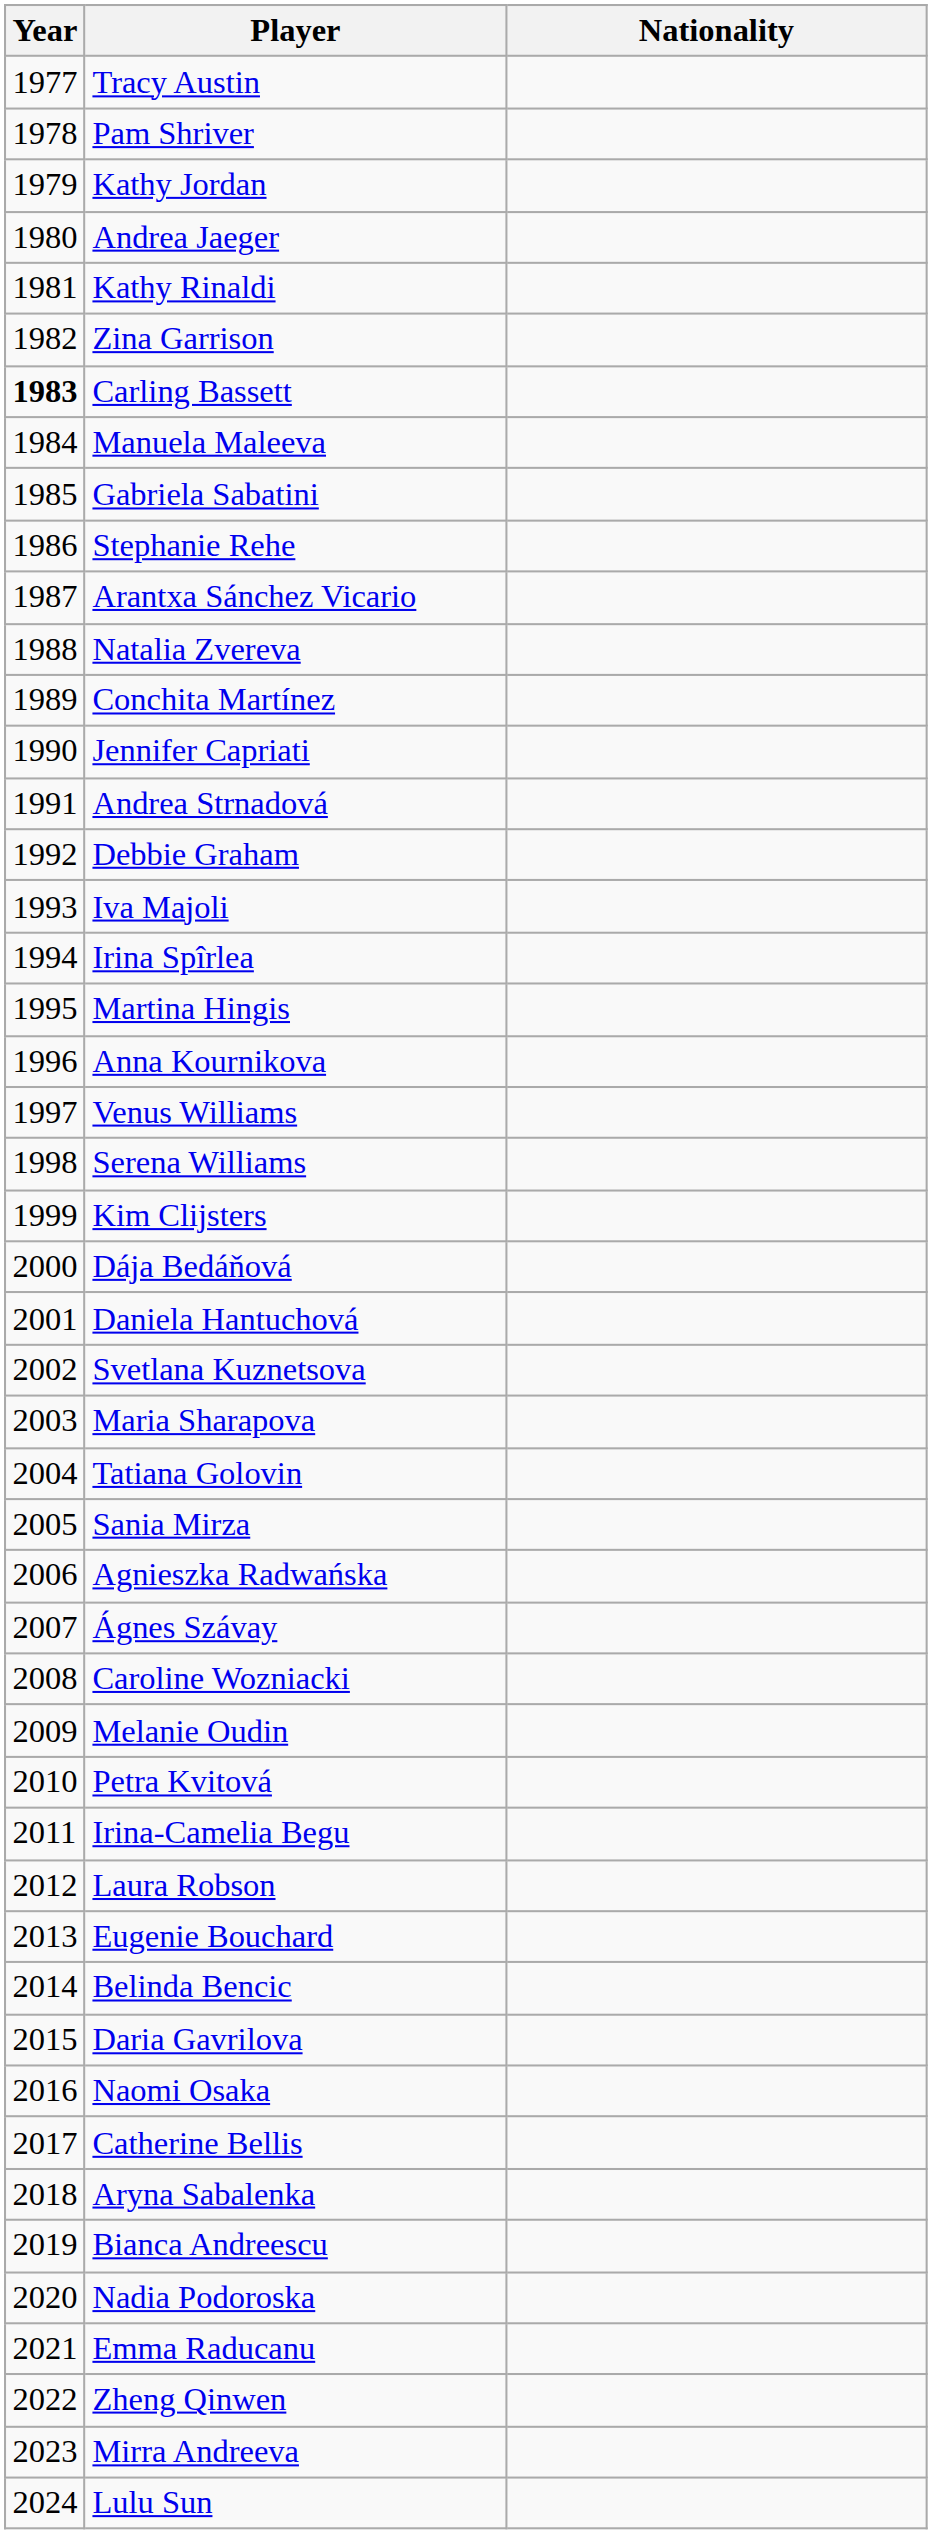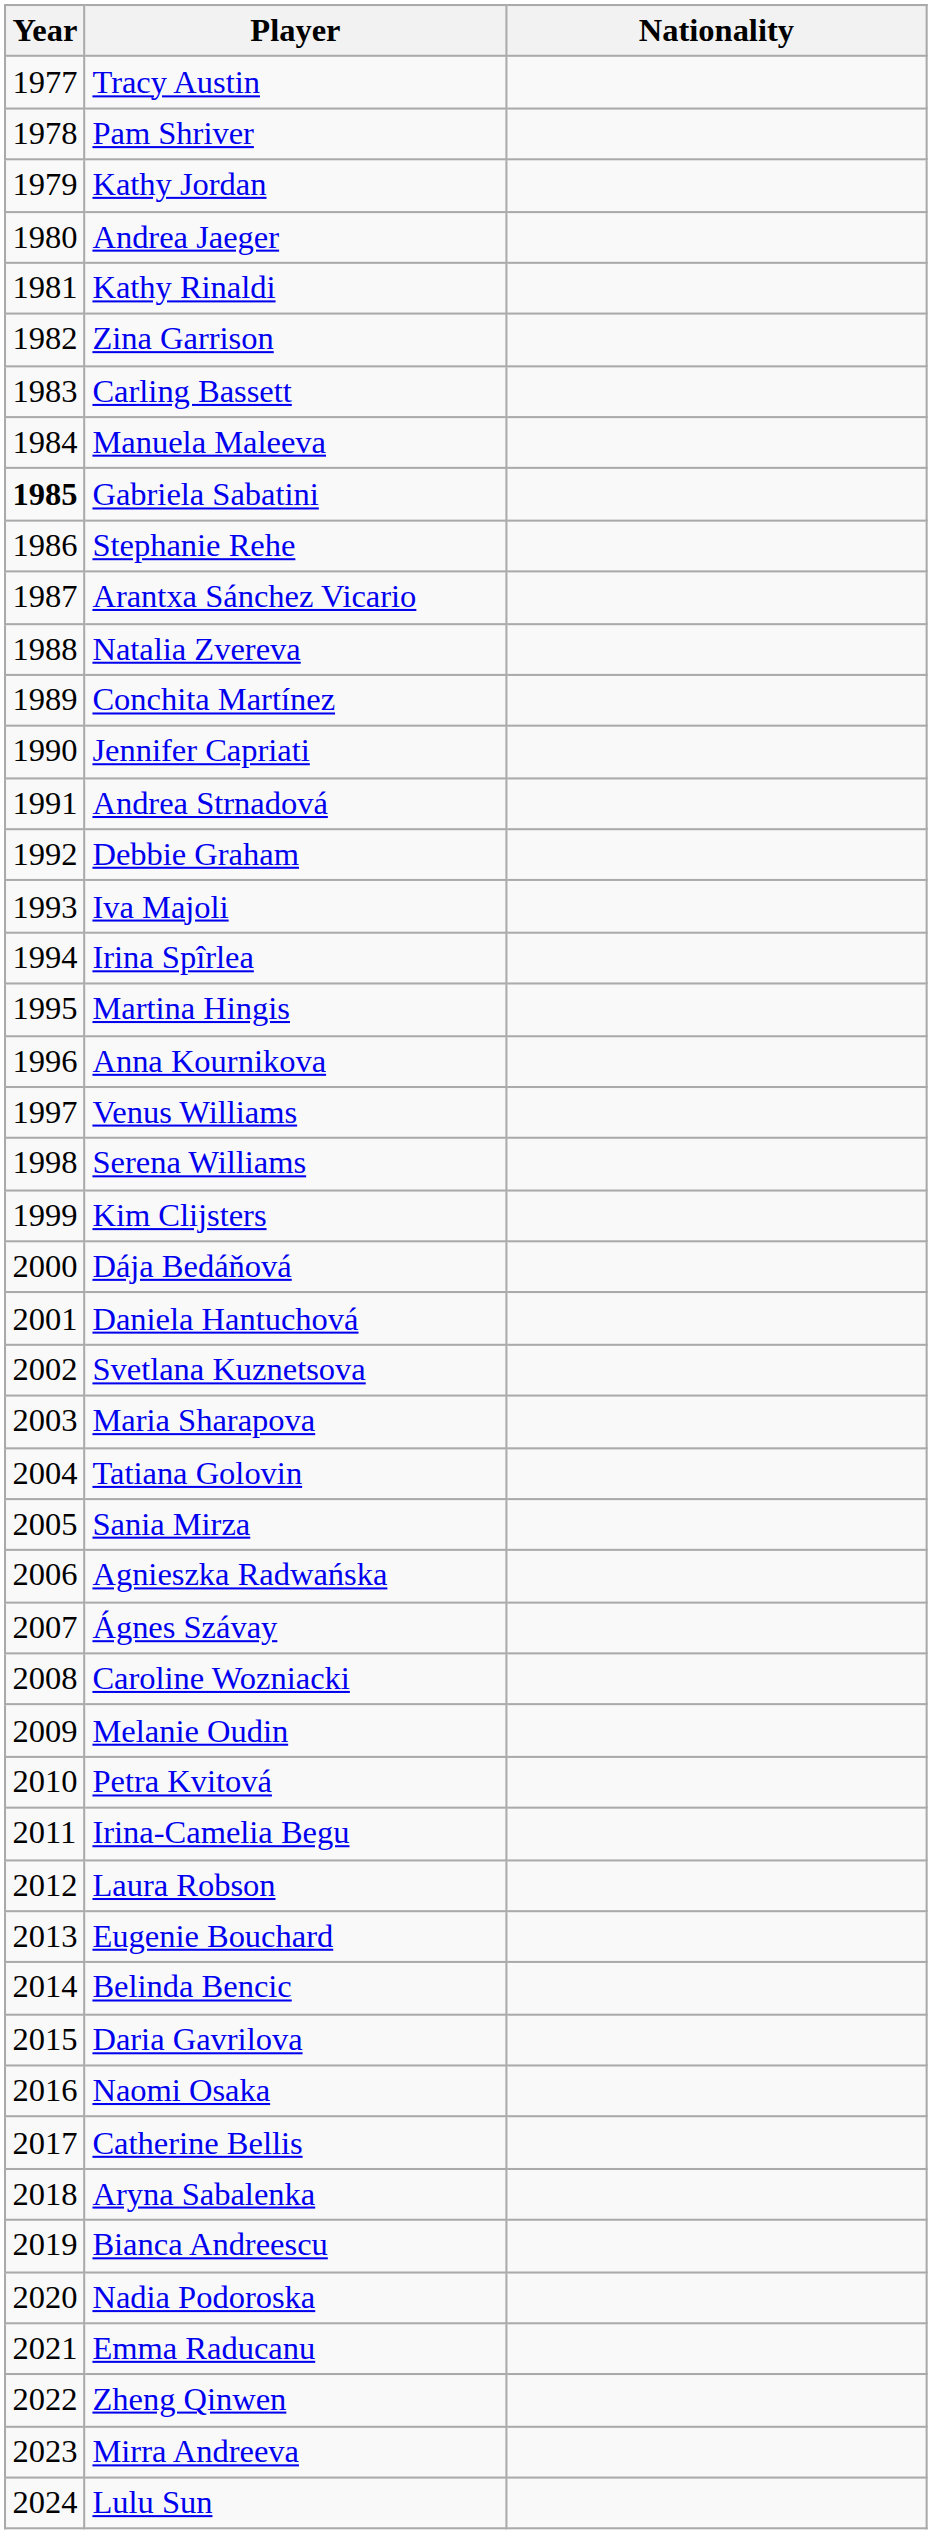(45, 390) bold -> (45, 390) normal
(45, 493) normal -> (45, 493) bold
